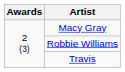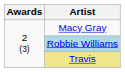(82, 43) no background -> (82, 43) lightblue background
(82, 59) no background -> (82, 59) khaki background
